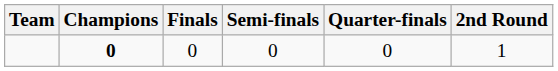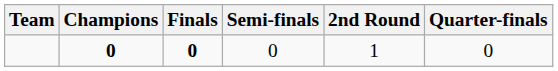columns swapped: (387, 19) <-> (502, 19)
(192, 50) normal -> (192, 50) bold
